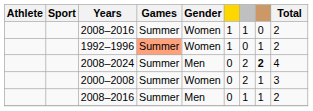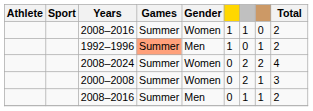(203, 47) Women -> (195, 47) Men
(195, 64) Men -> (203, 64) Women
(261, 64) bold -> (261, 64) normal
